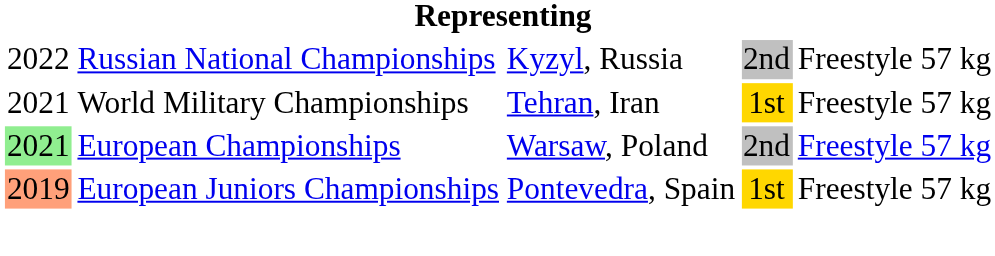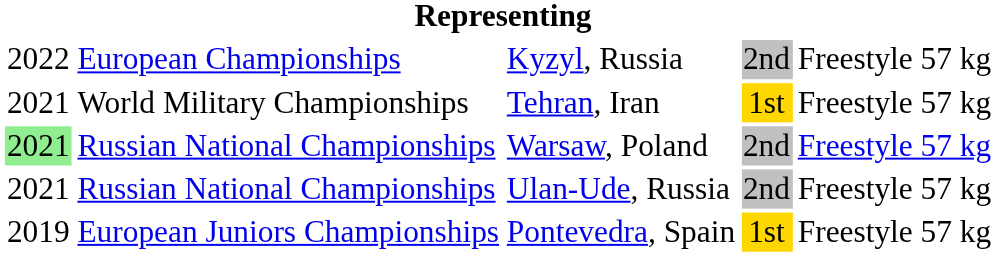(287, 59) Russian National Championships -> (239, 59) European Championships
(239, 145) European Championships -> (287, 145) Russian National Championships
+ row: (618, 188)
(38, 188) lightsalmon background -> (38, 231) no background
